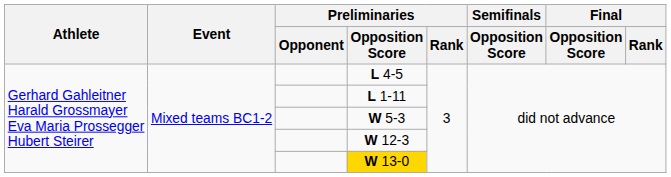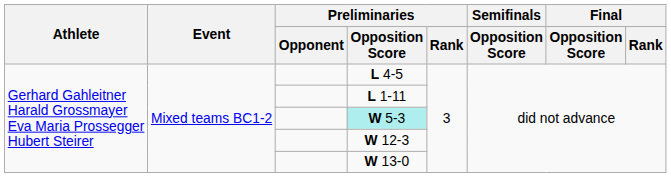(387, 119) no background -> (387, 119) paleturquoise background
(387, 162) gold background -> (387, 162) no background
